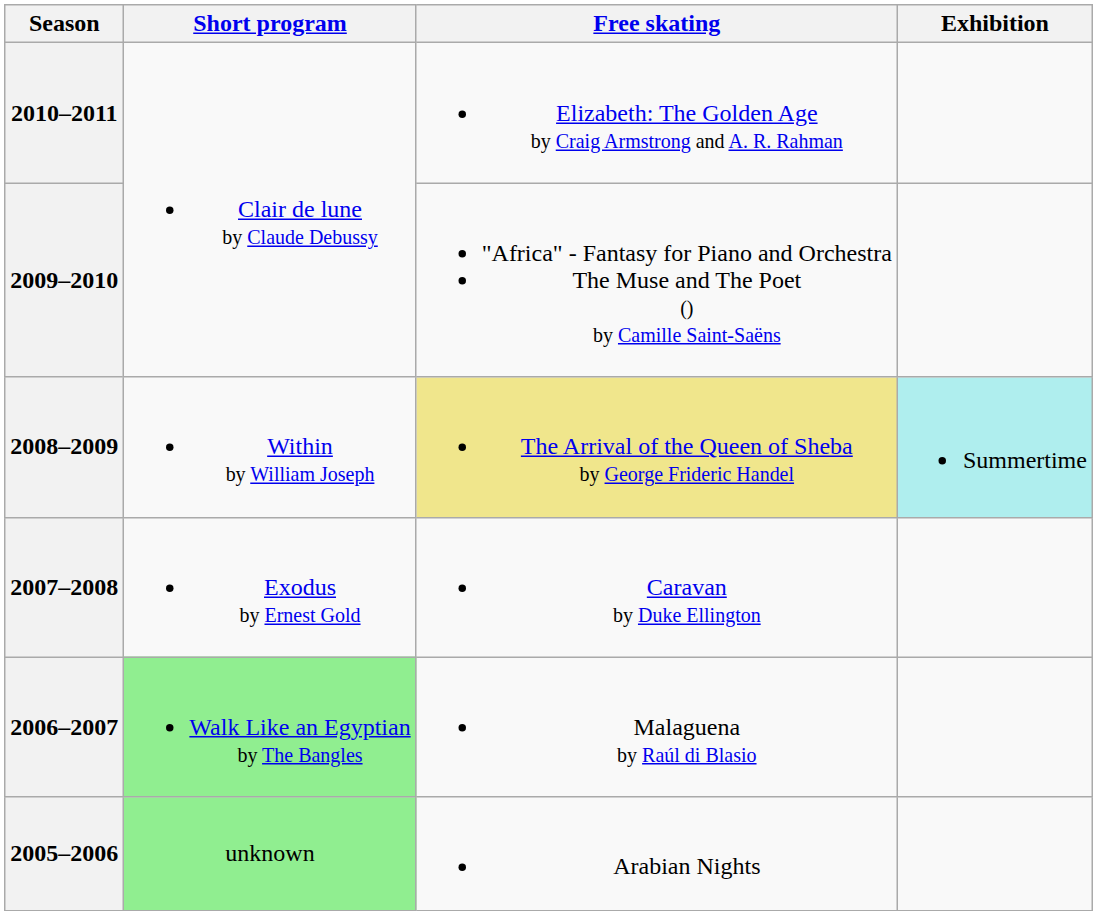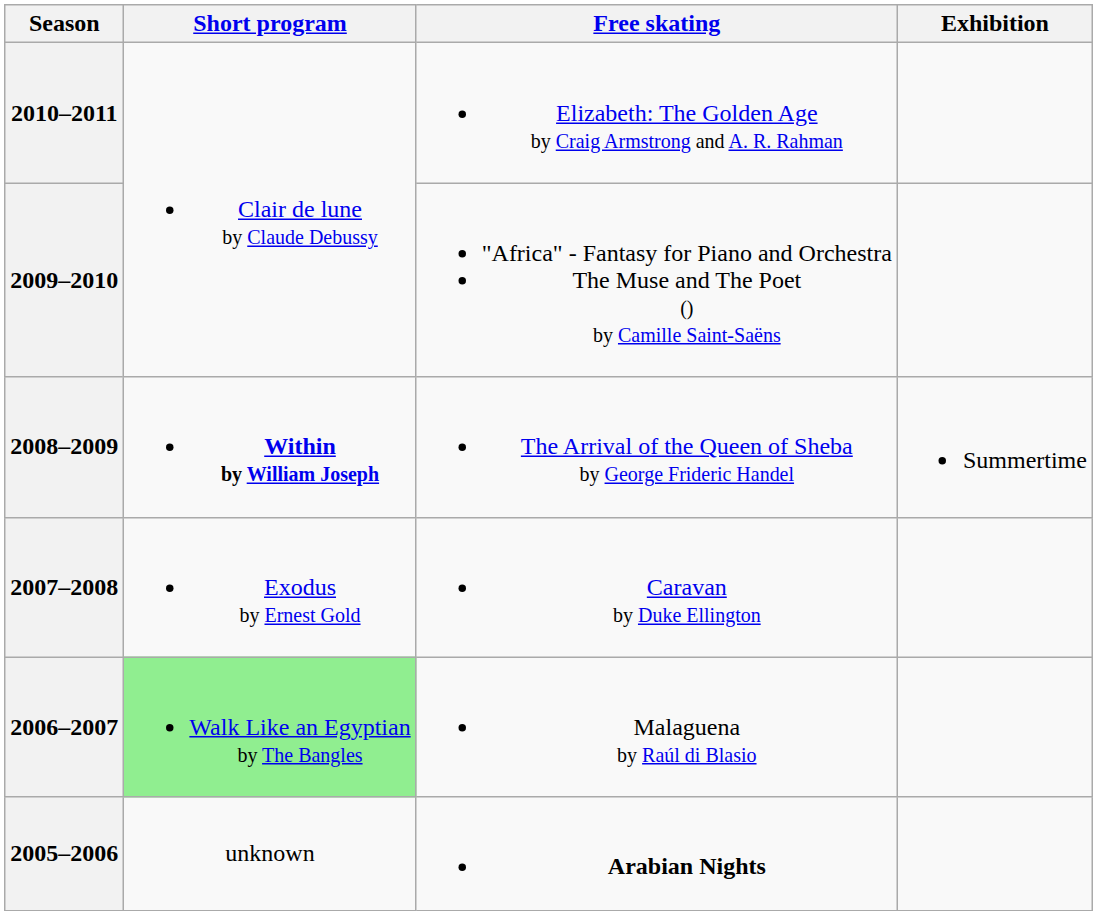(270, 460) normal -> (270, 460) bold
(657, 460) khaki background -> (657, 460) no background
(995, 460) paleturquoise background -> (995, 460) no background
(270, 853) lightgreen background -> (270, 853) no background
(657, 867) normal -> (657, 867) bold
